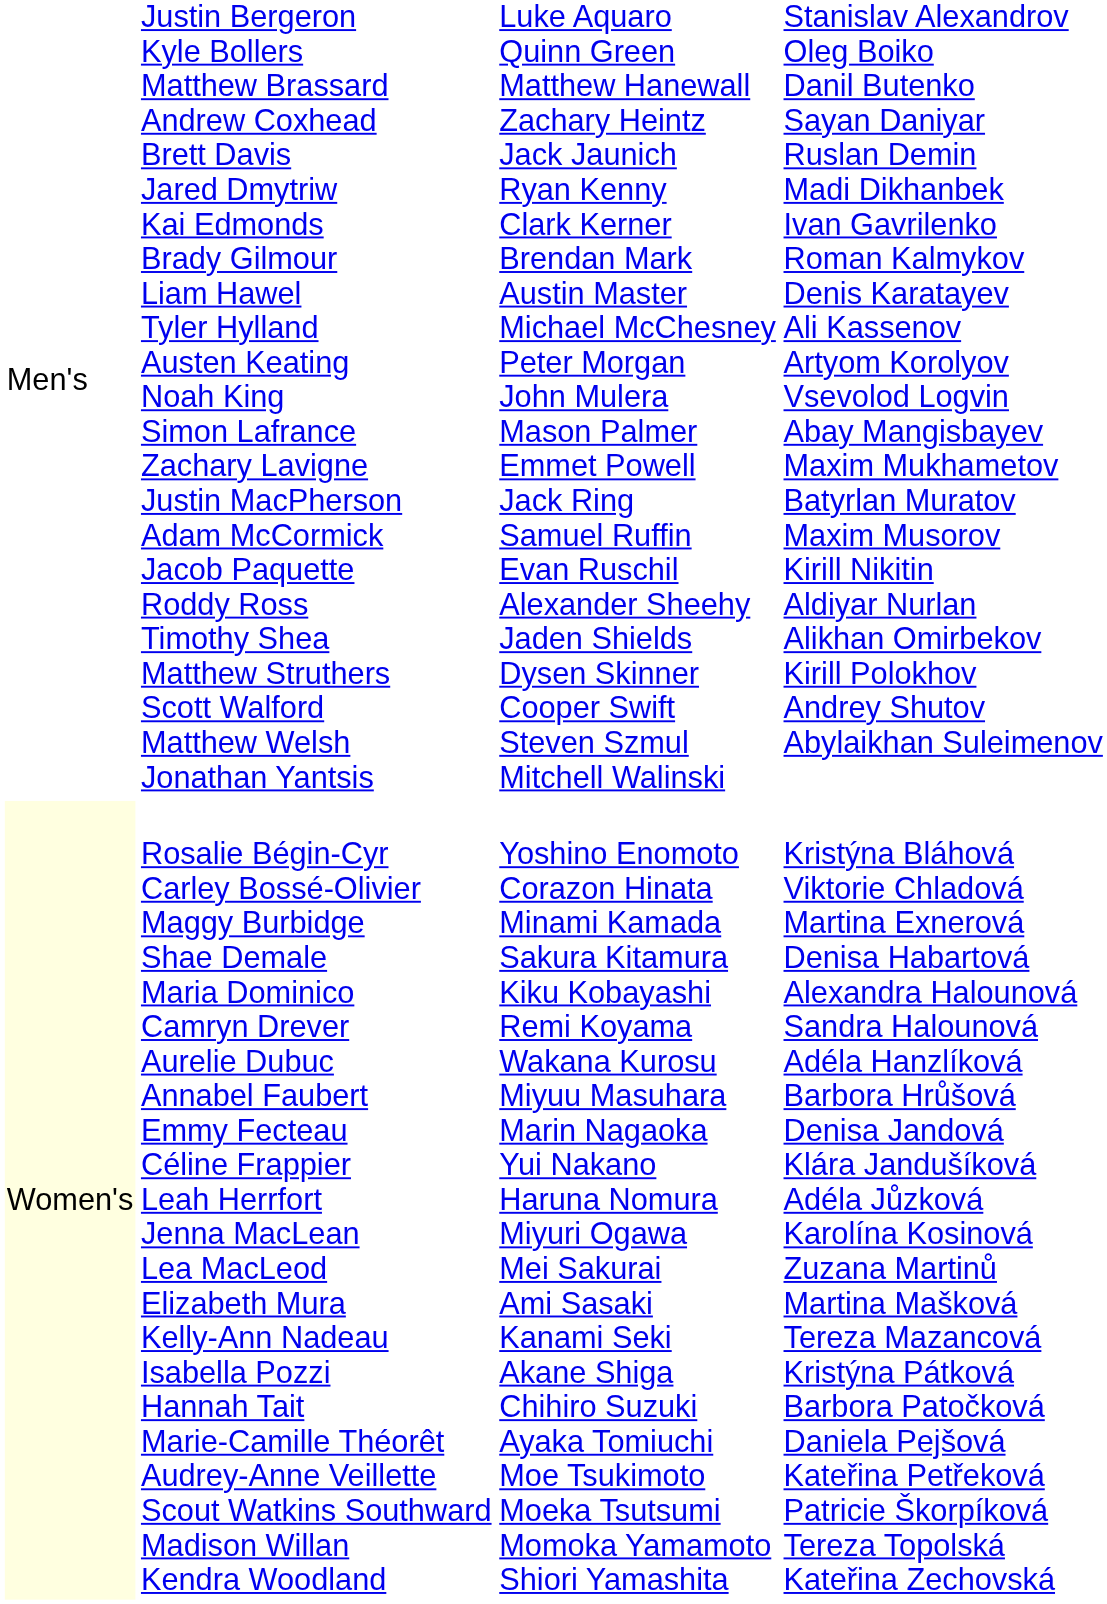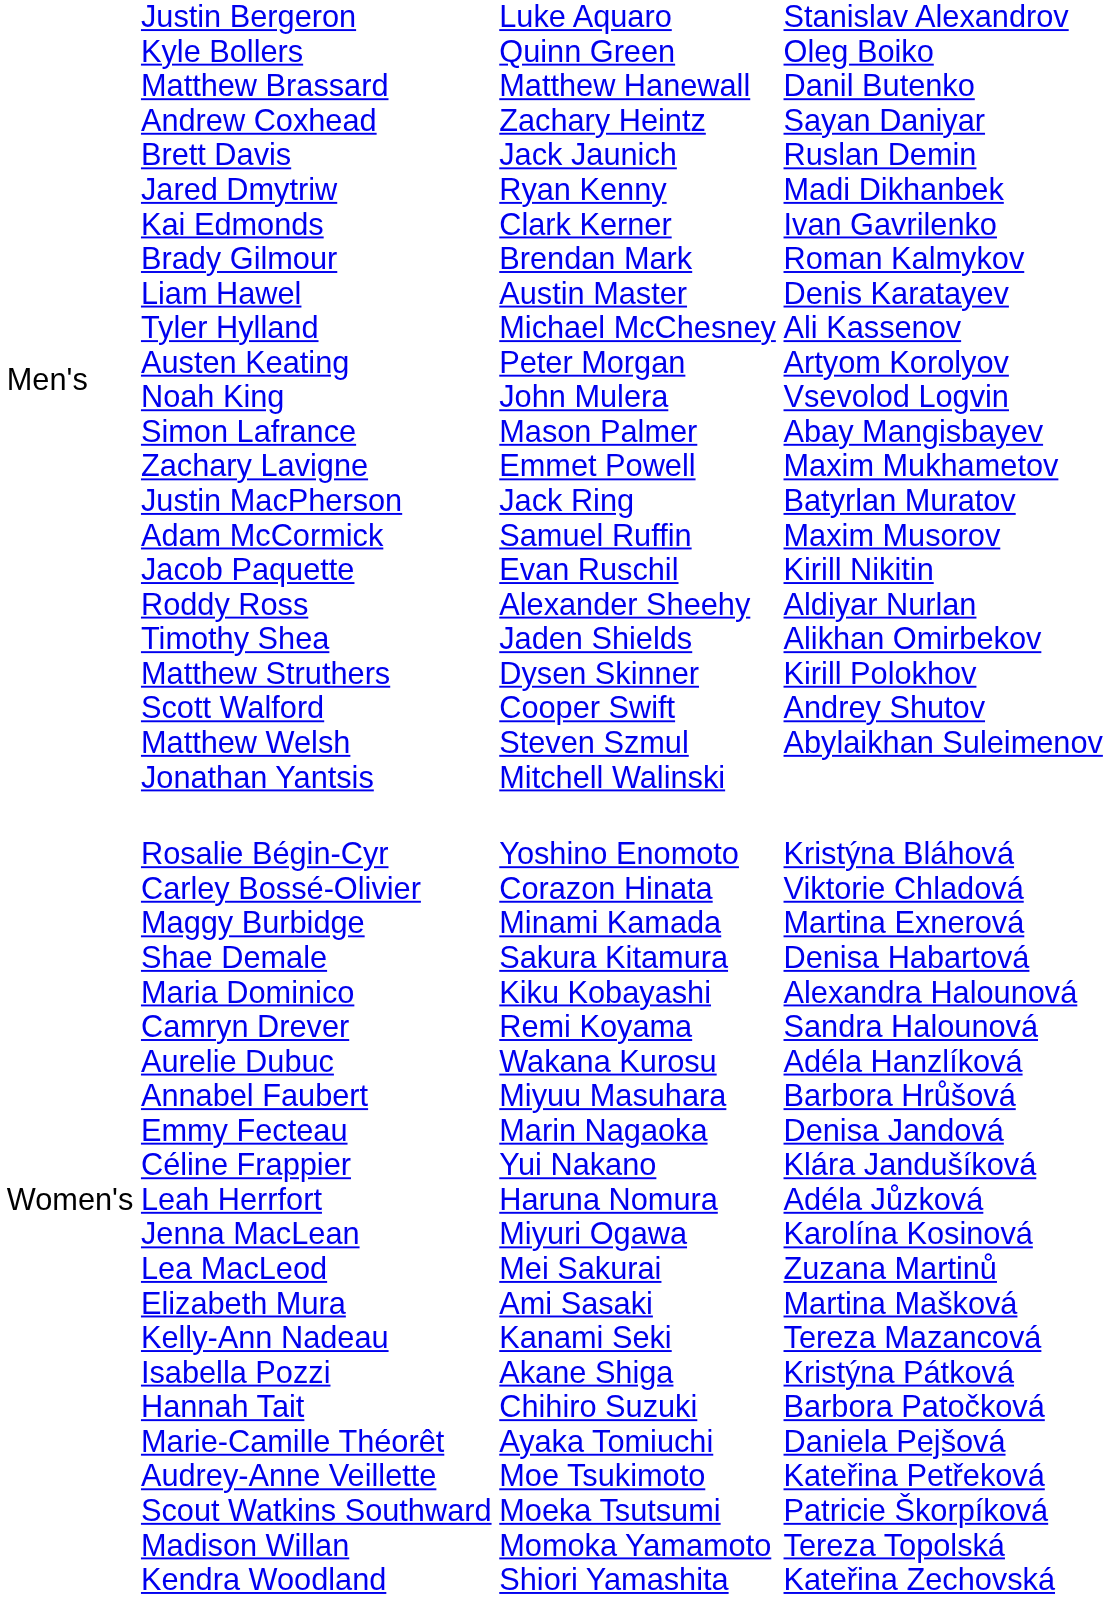(70, 1199) lightyellow background -> (70, 1199) no background
